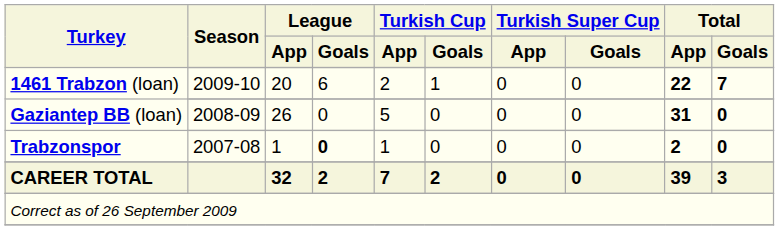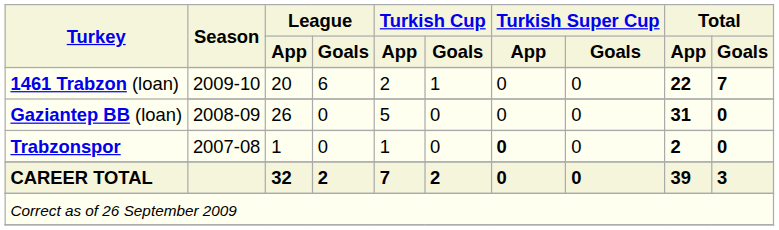(323, 146) bold -> (323, 146) normal
(502, 146) normal -> (502, 146) bold
